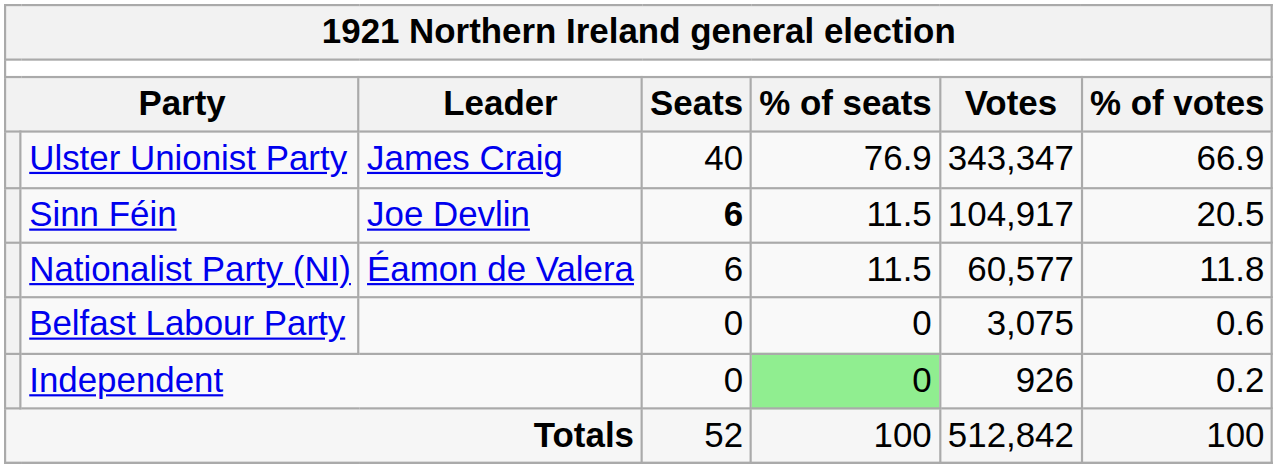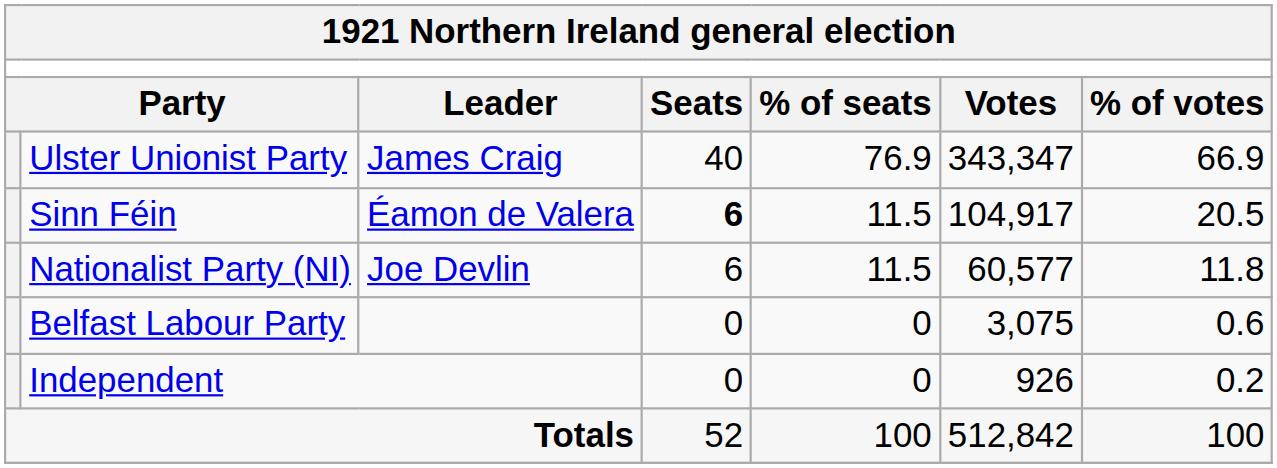(448, 214) Joe Devlin -> (501, 214) Éamon de Valera
(501, 269) Éamon de Valera -> (448, 269) Joe Devlin
(922, 380) lightgreen background -> (922, 380) no background
